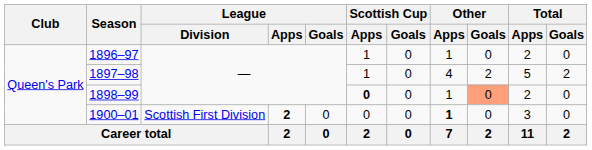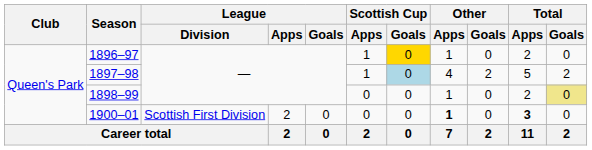(408, 54) no background -> (408, 54) gold background
(408, 74) no background -> (408, 74) lightblue background
(366, 94) bold -> (366, 94) normal
(488, 94) lightsalmon background -> (488, 94) no background
(567, 94) no background -> (567, 94) khaki background
(287, 114) bold -> (287, 114) normal
(527, 114) normal -> (527, 114) bold
